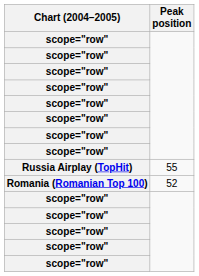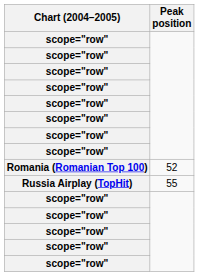rows swapped: (77, 183) <-> (77, 167)
